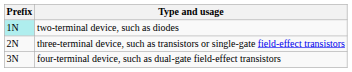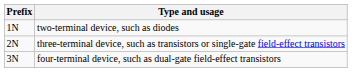(13, 28) paleturquoise background -> (13, 28) no background
